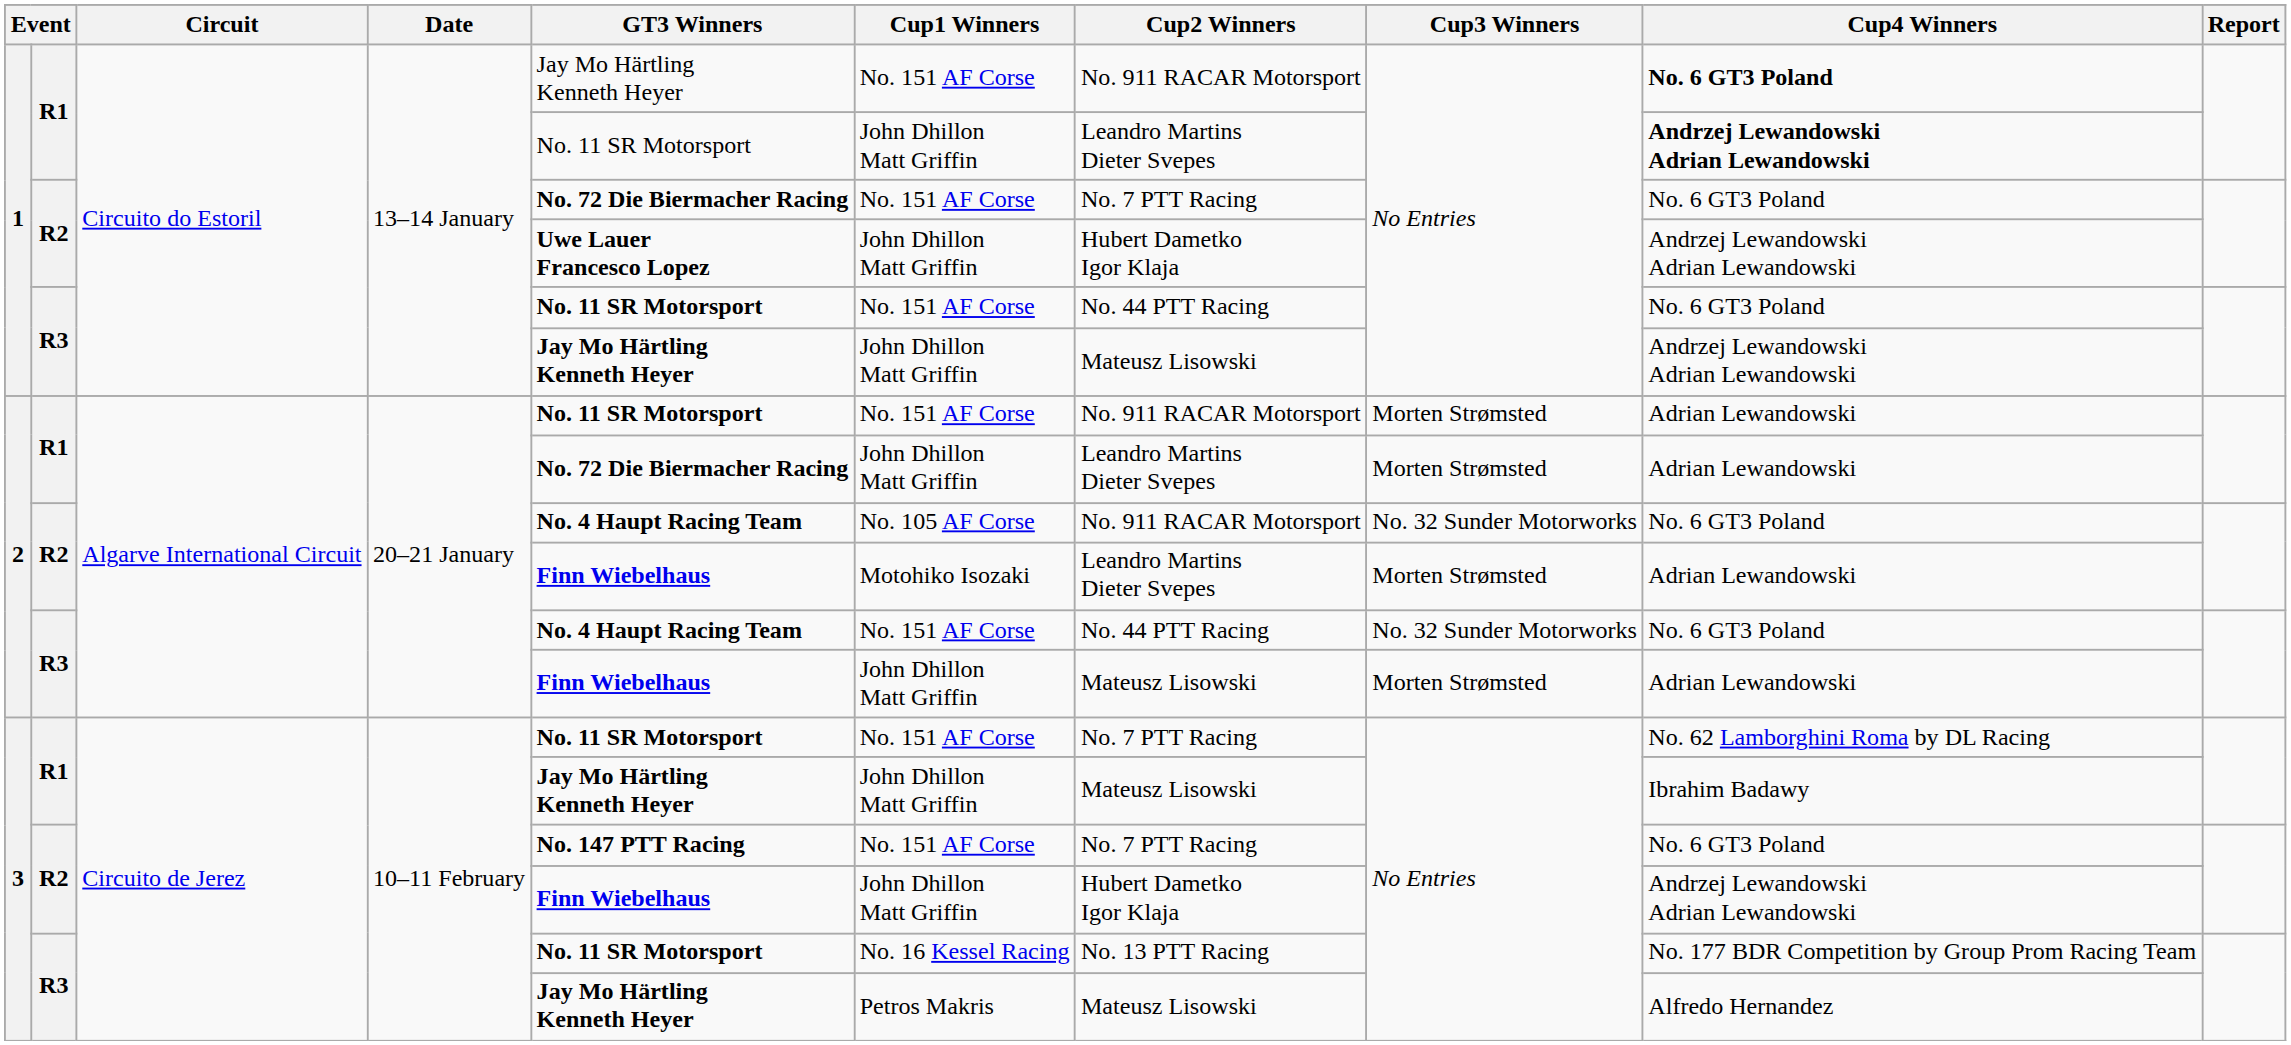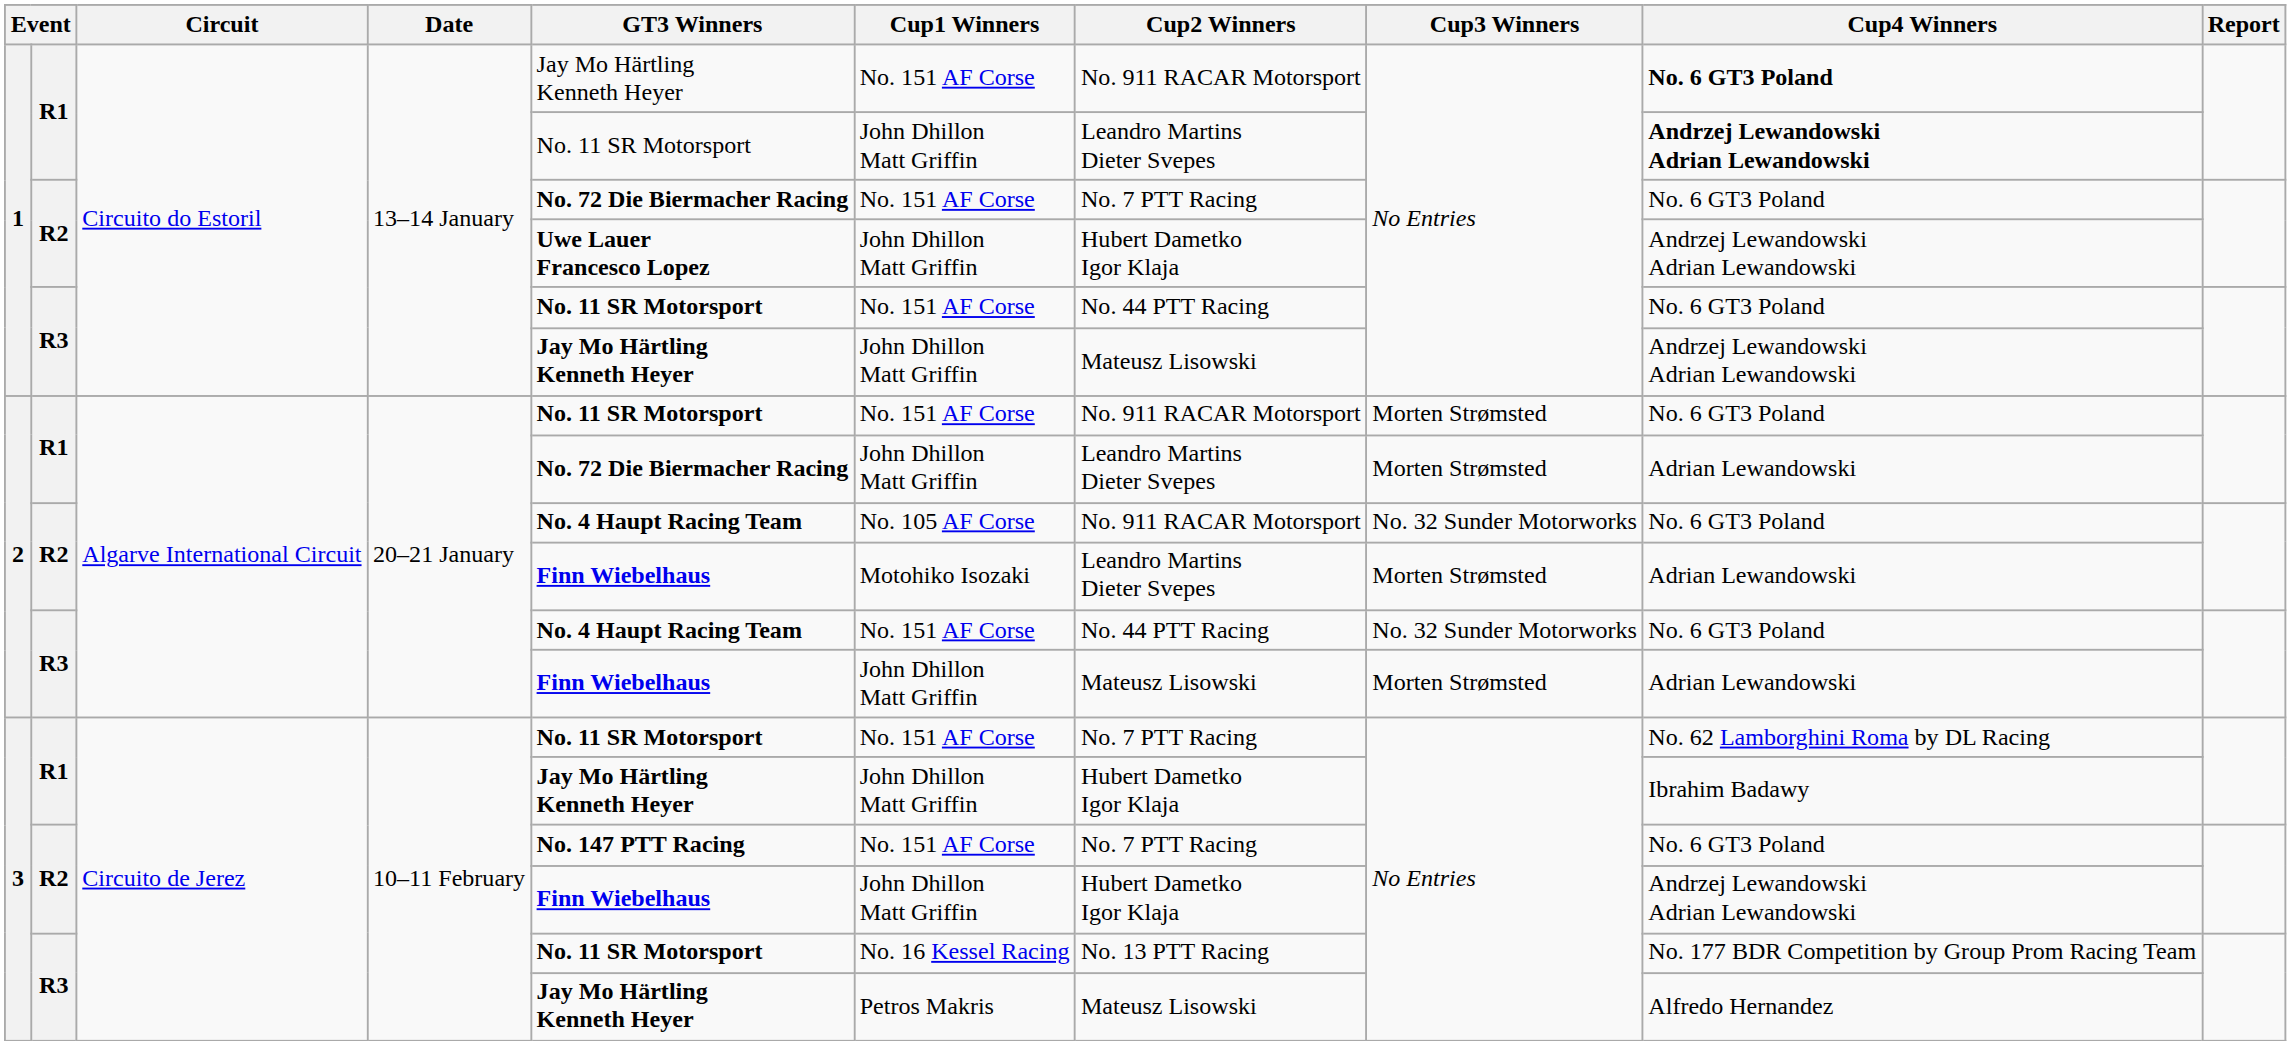(1752, 414) Adrian Lewandowski -> (1737, 414) No. 6 GT3 Poland
(1169, 790) Mateusz Lisowski -> (1161, 790) Hubert Dametko Igor Klaja
